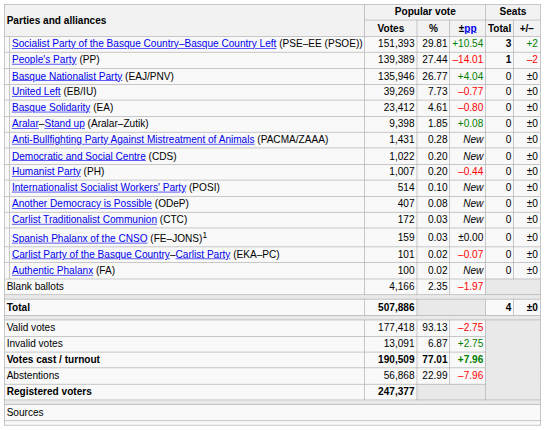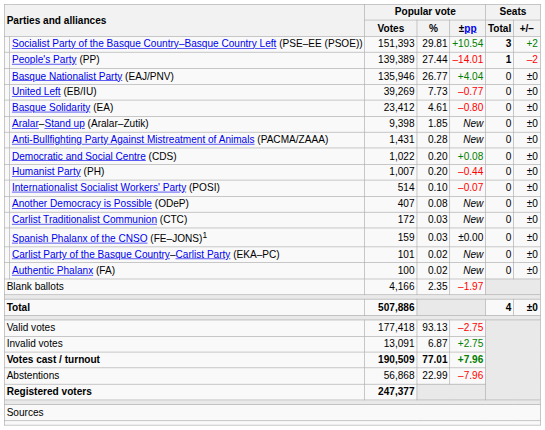(471, 124) +0.08 -> (473, 124) New
(473, 156) New -> (471, 156) +0.08
(473, 188) New -> (471, 188) –0.07
(471, 255) –0.07 -> (473, 255) New
